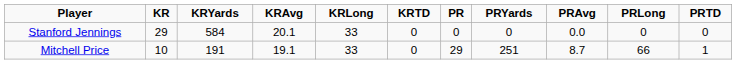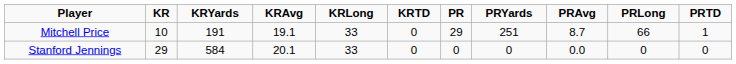rows swapped: (75, 31) <-> (75, 50)
